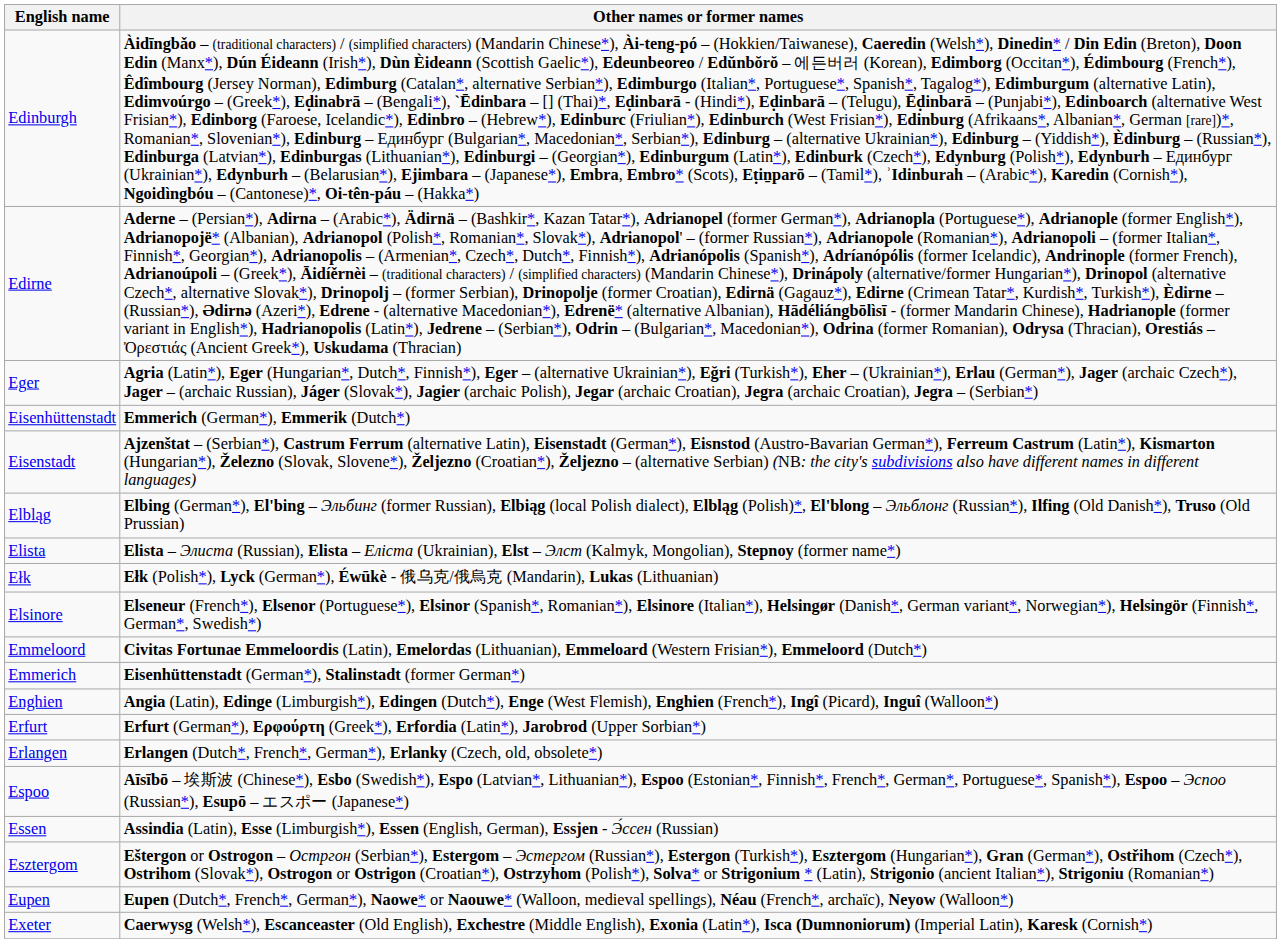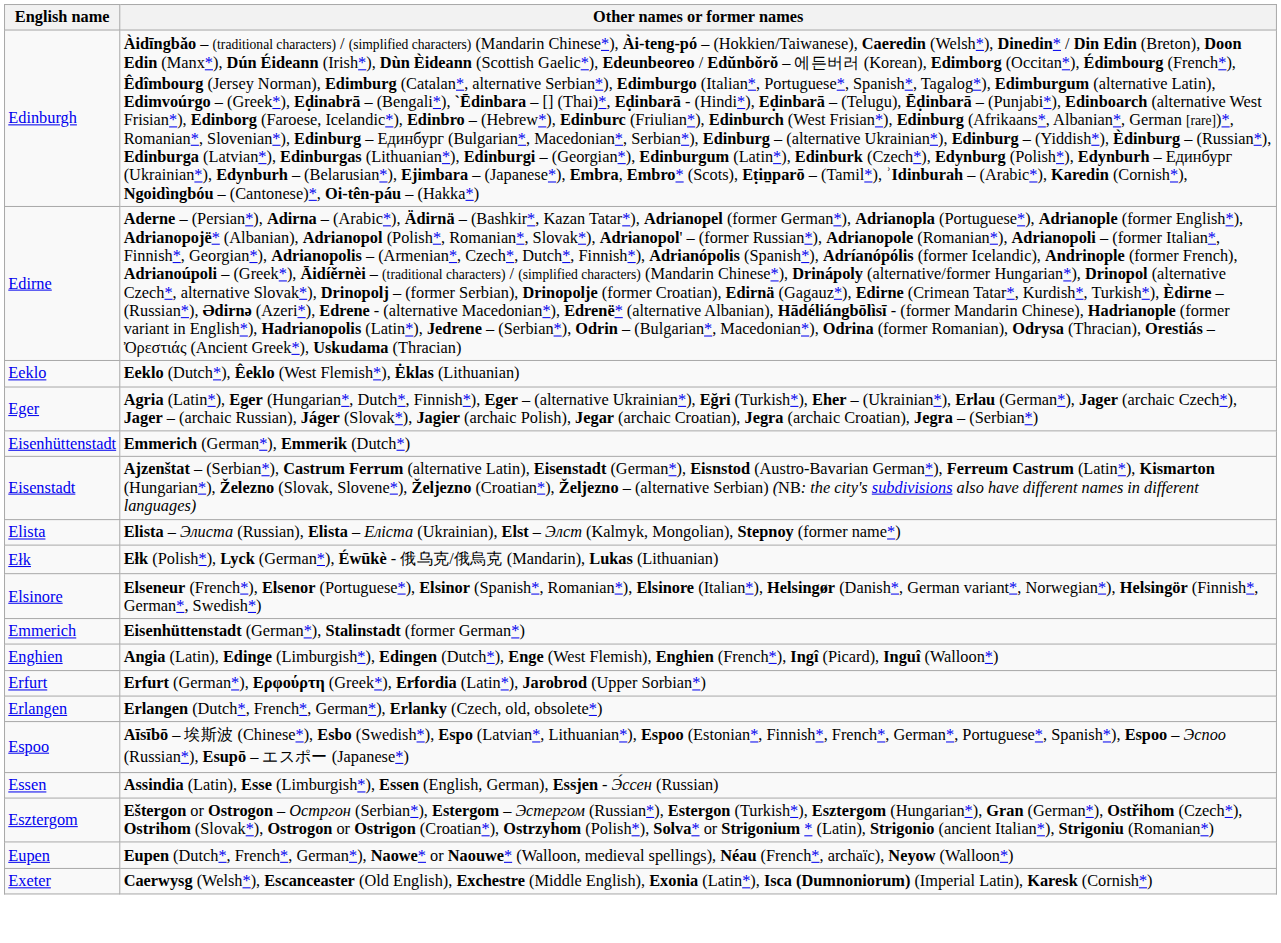+ row: (27, 373)
- row: (30, 515)
- row: (47, 649)
